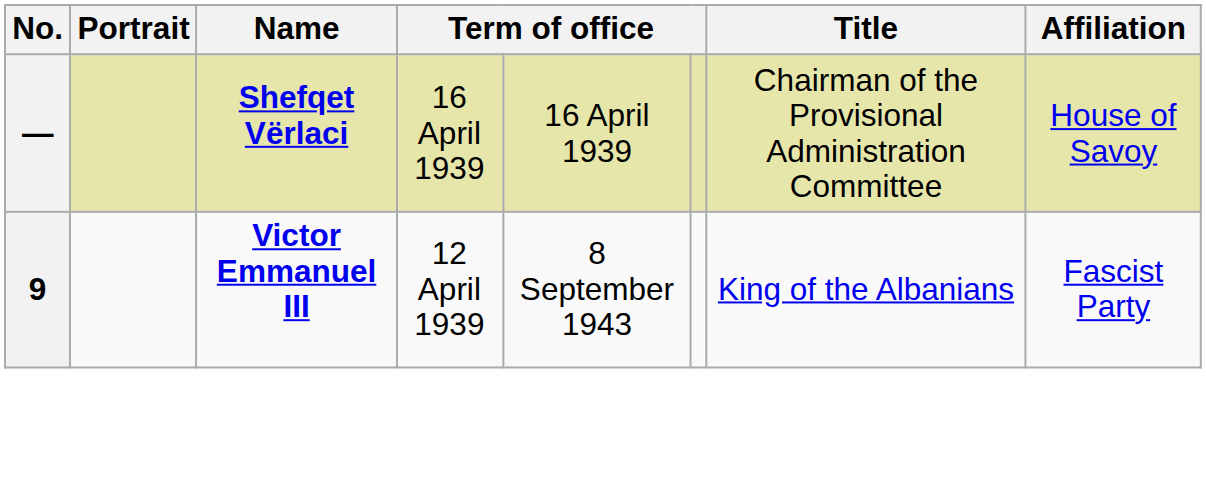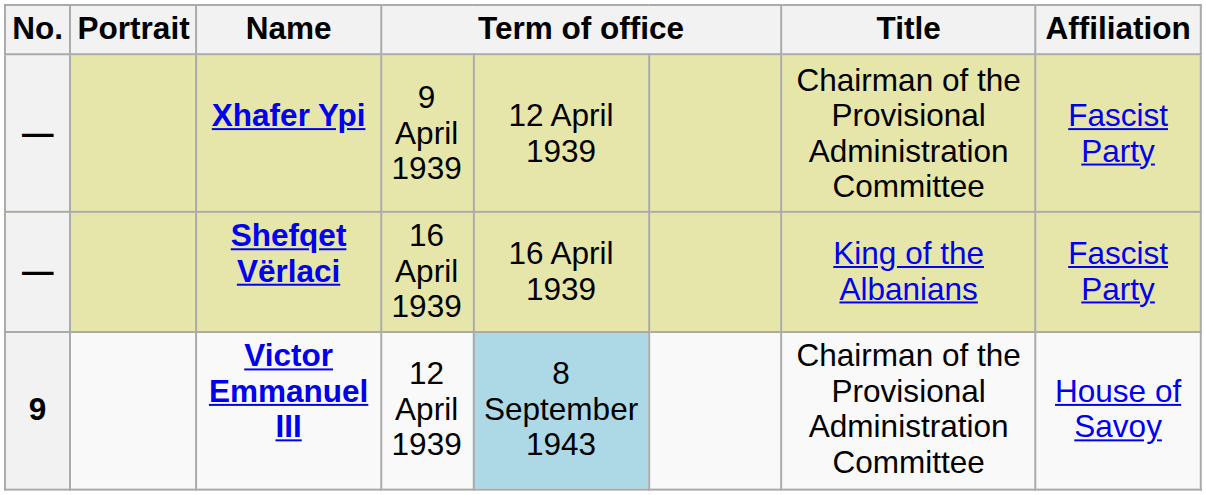+ row: (289, 114)
(866, 132) Chairman of the Provisional Administration Committee -> (909, 271) King of the Albanians
(1113, 132) House of Savoy -> (1118, 271) Fascist Party
(597, 289) no background -> (561, 409) lightblue background
(866, 289) King of the Albanians -> (909, 409) Chairman of the Provisional Administration Committee
(1113, 289) Fascist Party -> (1118, 409) House of Savoy
